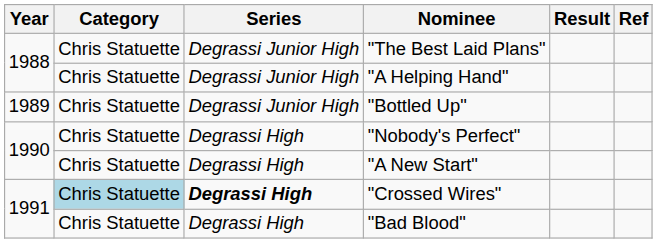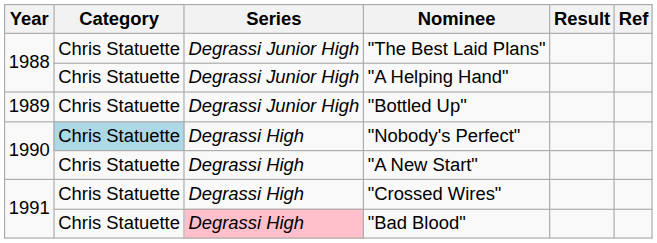(119, 135) no background -> (119, 135) lightblue background
(119, 194) lightblue background -> (119, 194) no background
(250, 194) bold -> (246, 194) normal
(246, 223) no background -> (246, 223) pink background
